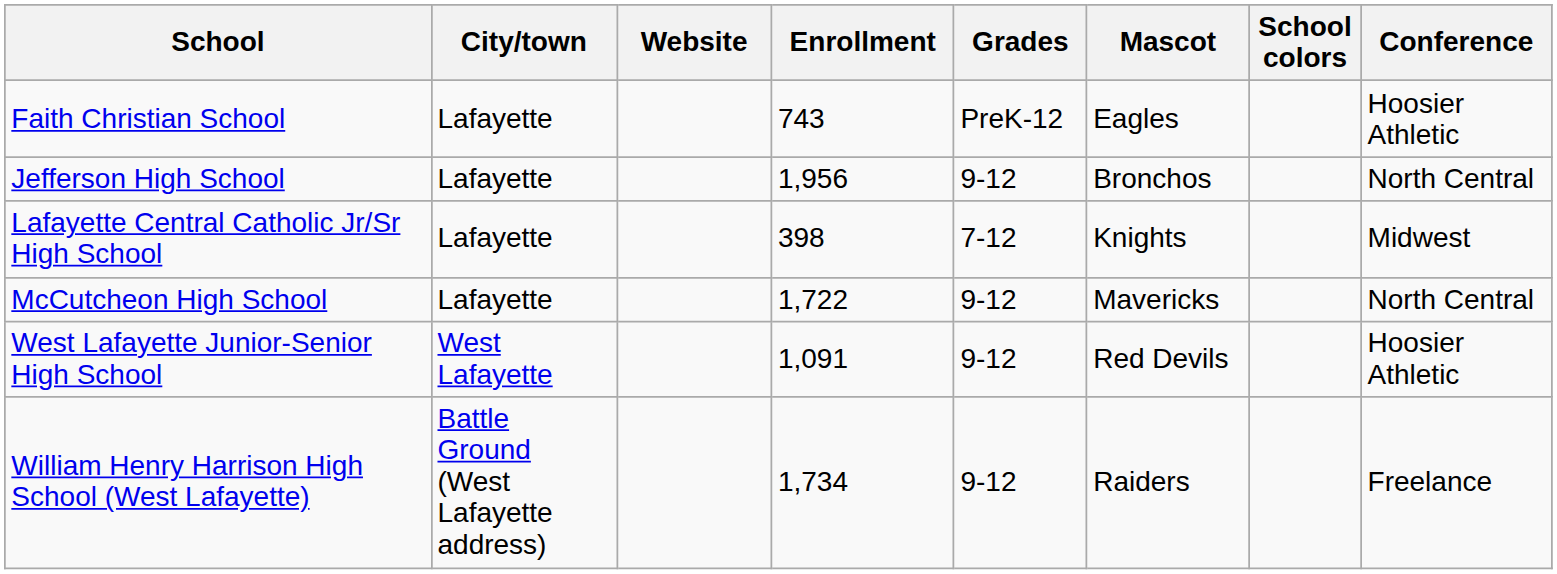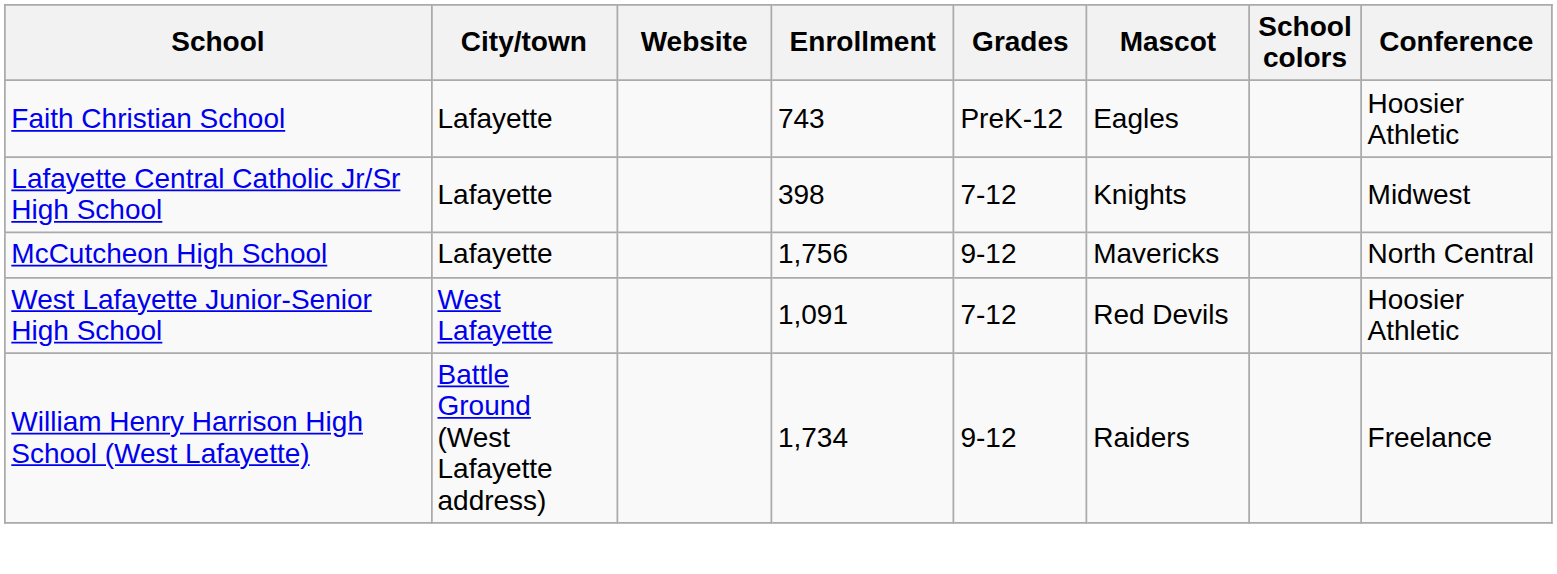- row: (148, 178)
(813, 298) 1,722 -> (813, 254) 1,756
(988, 358) 9-12 -> (988, 314) 7-12
